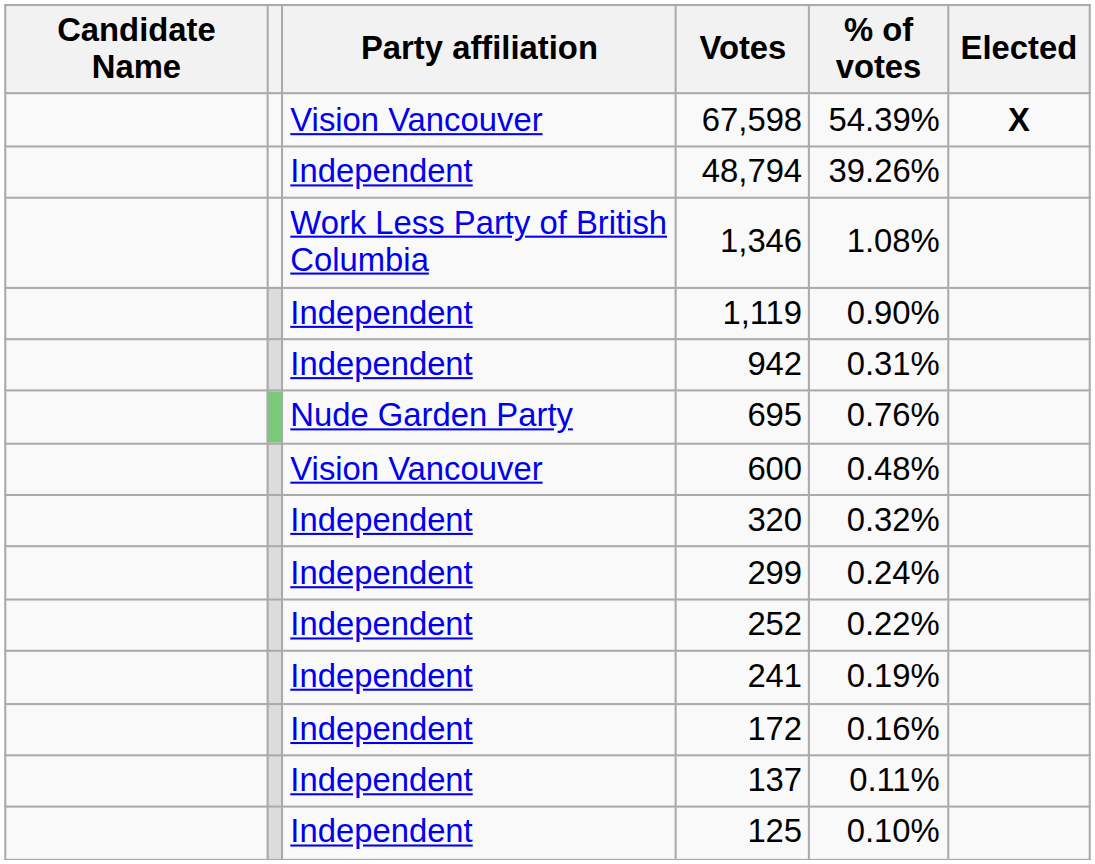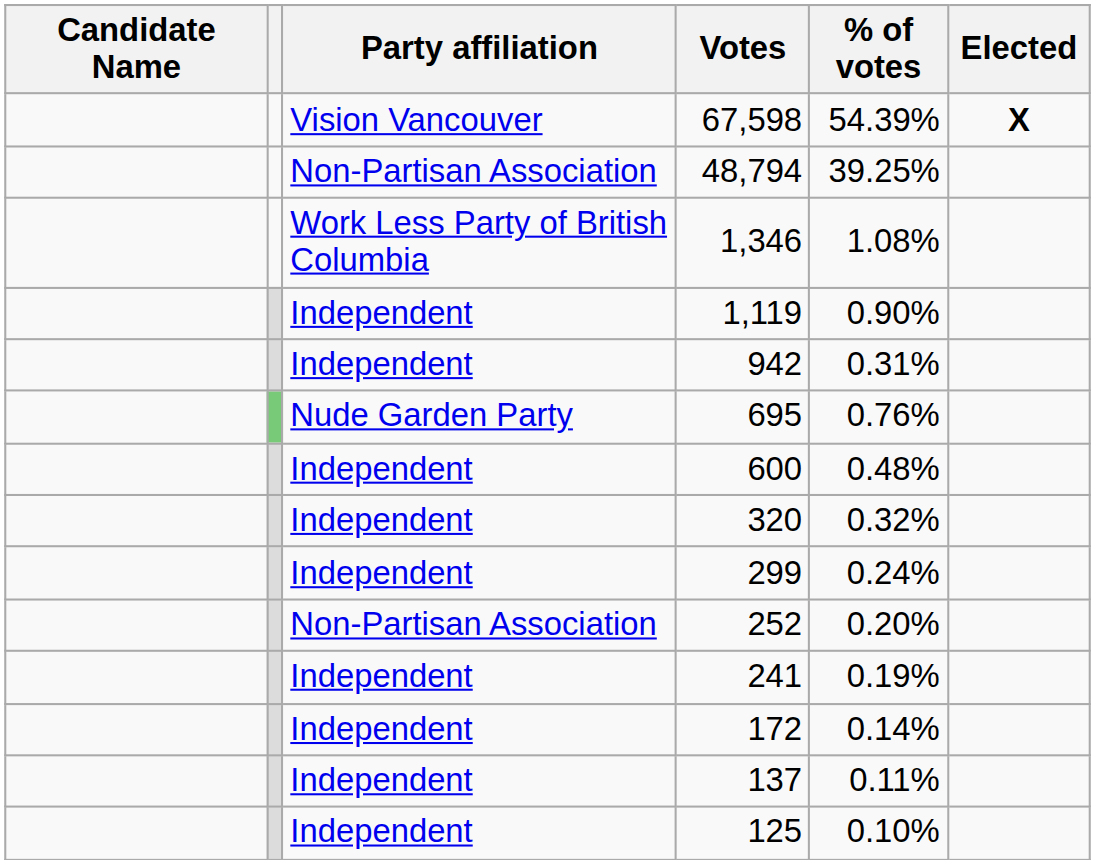(382, 171) Independent -> (474, 171) Non-Partisan Association
(884, 171) 39.26% -> (884, 171) 39.25%
(416, 468) Vision Vancouver -> (382, 468) Independent
(382, 624) Independent -> (474, 624) Non-Partisan Association
(893, 624) 0.22% -> (893, 624) 0.20%
(893, 728) 0.16% -> (893, 728) 0.14%
